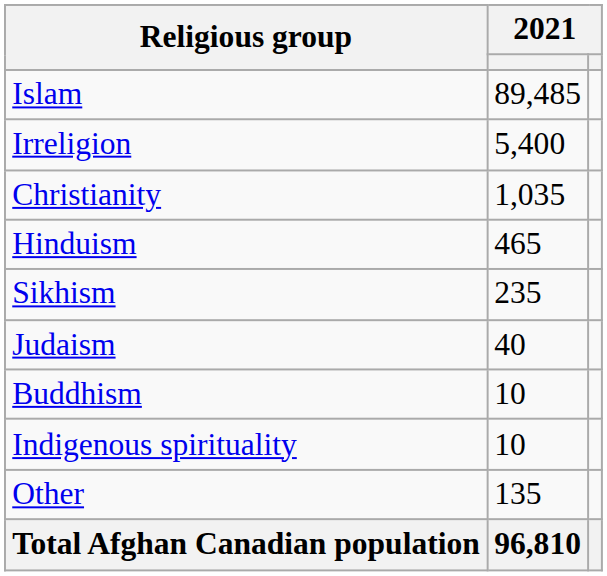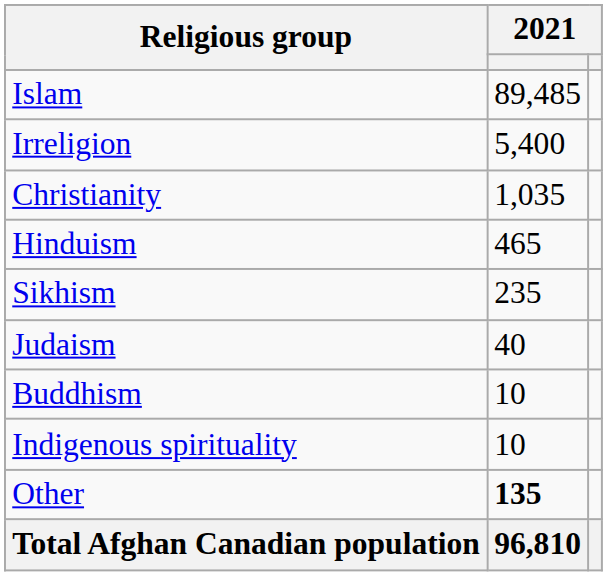(518, 493) normal -> (518, 493) bold
